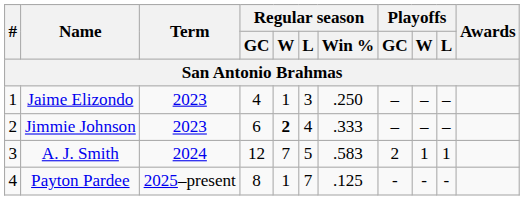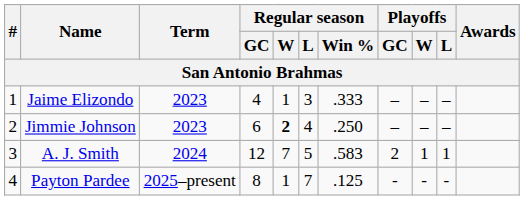(348, 99) .250 -> (348, 99) .333
(348, 126) .333 -> (348, 126) .250
